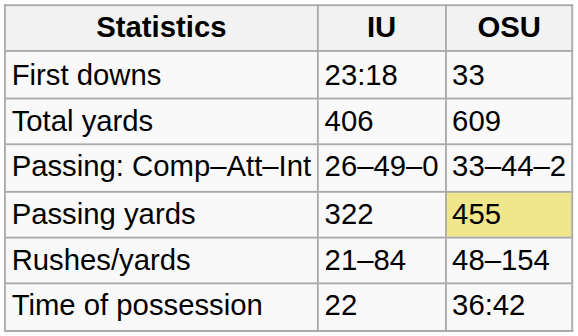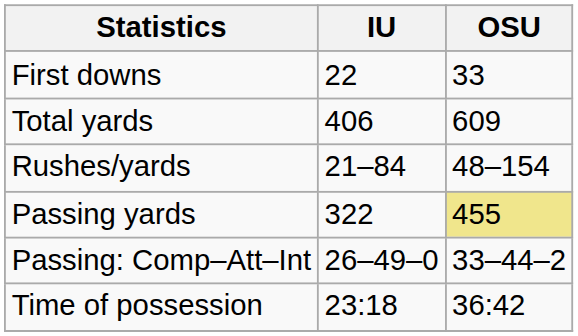(361, 74) 23:18 -> (341, 74) 22
rows swapped: (101, 260) <-> (161, 167)
(341, 306) 22 -> (361, 306) 23:18
